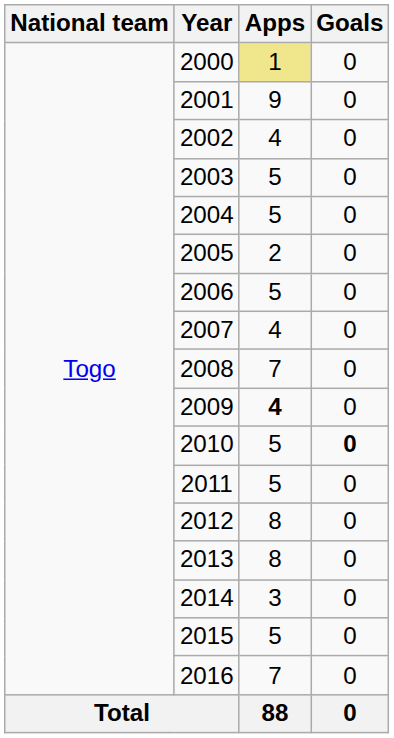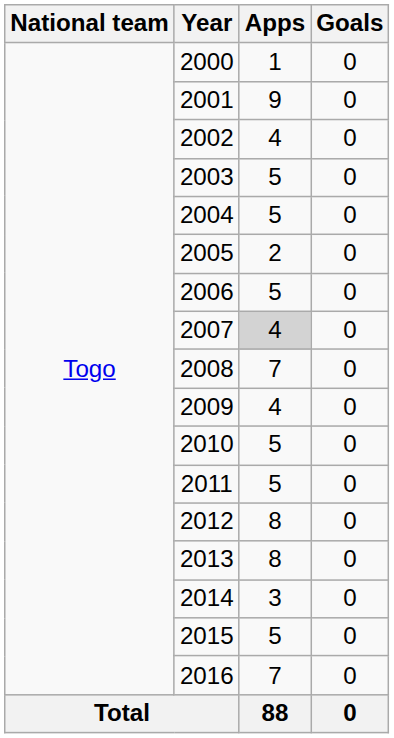(275, 61) khaki background -> (275, 61) no background
(275, 330) no background -> (275, 330) lightgrey background
(275, 406) bold -> (275, 406) normal
(350, 445) bold -> (350, 445) normal
